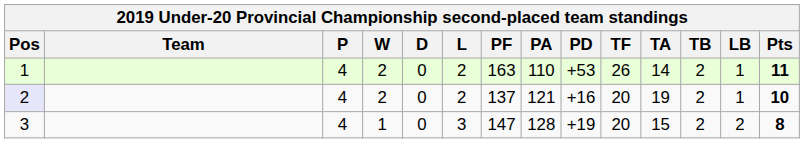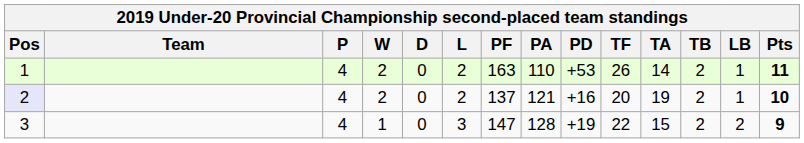(621, 124) 20 -> (621, 124) 22
(780, 124) 8 -> (780, 124) 9
